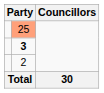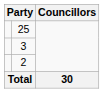(24, 29) lightsalmon background -> (24, 29) no background
(24, 46) bold -> (24, 46) normal
